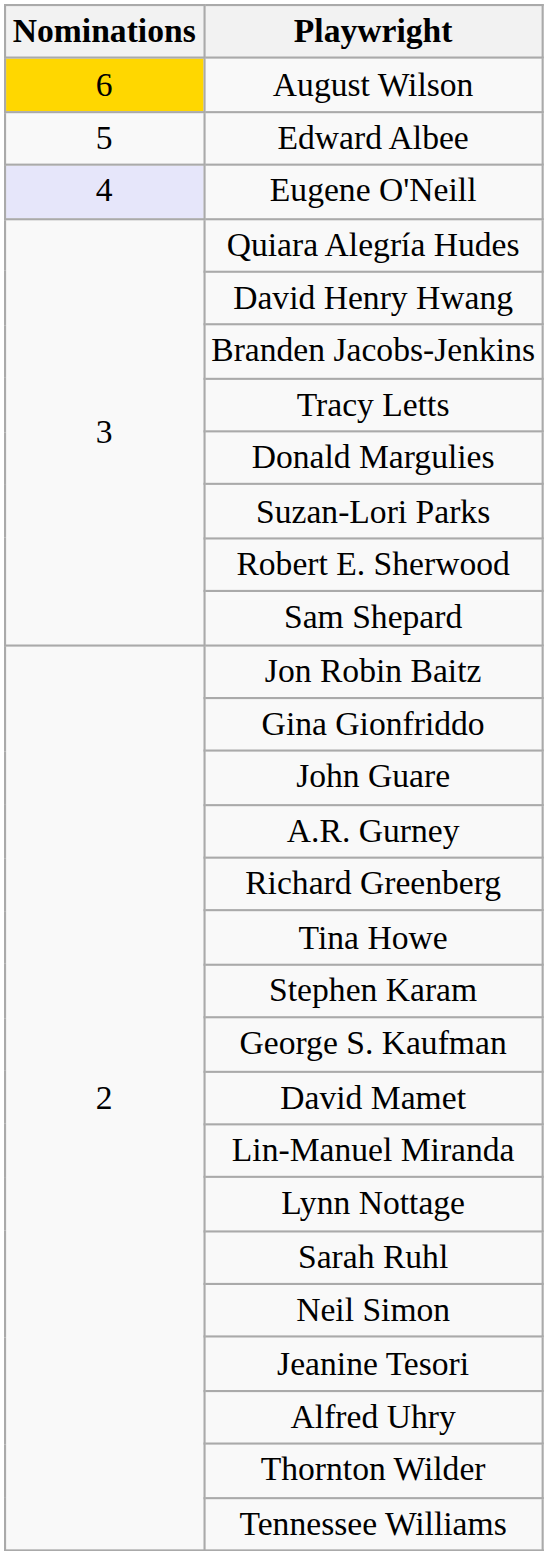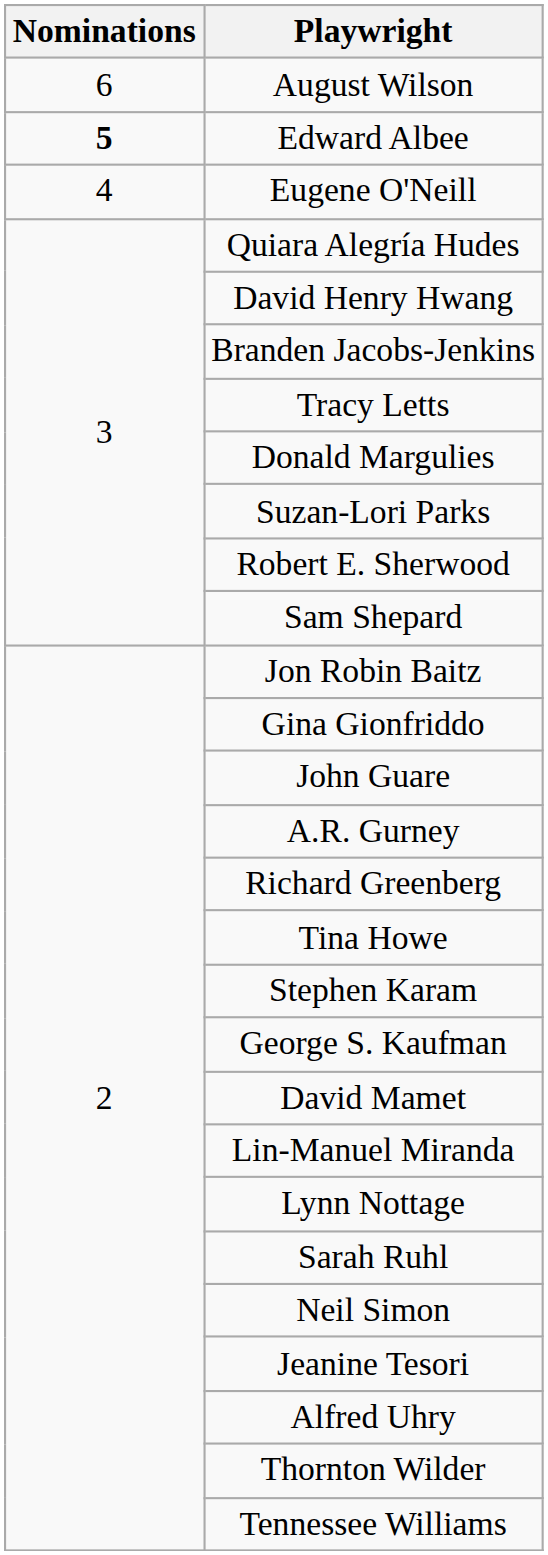(104, 84) gold background -> (104, 84) no background
(104, 137) normal -> (104, 137) bold
(104, 191) lavender background -> (104, 191) no background
